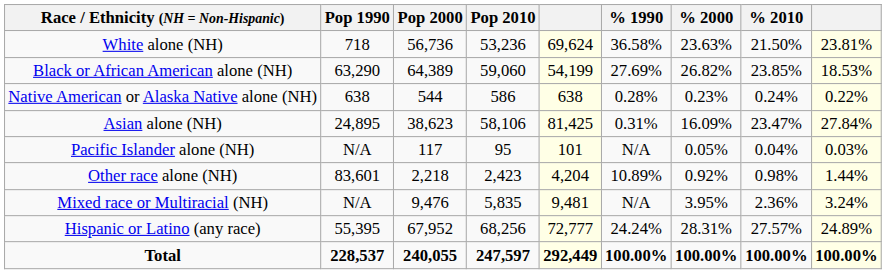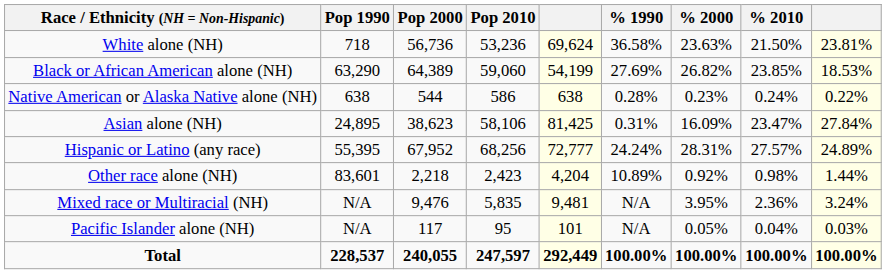rows swapped: (163, 149) <-> (163, 228)
